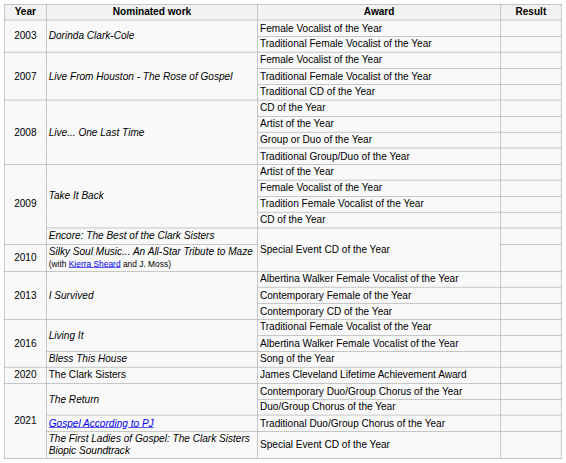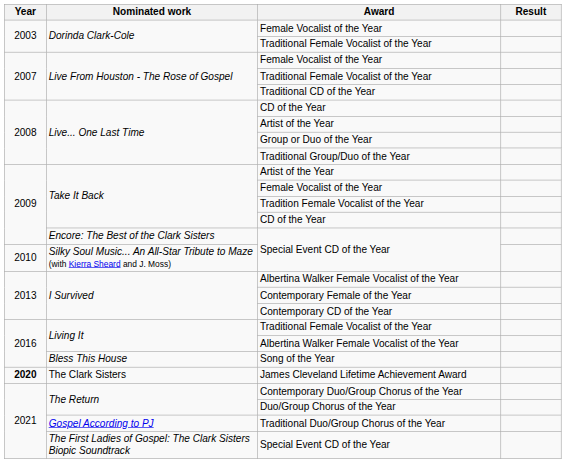(25, 375) normal -> (25, 375) bold
